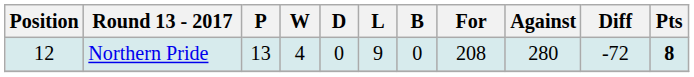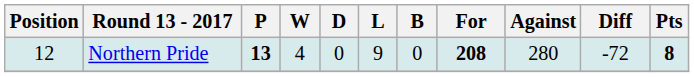(261, 53) normal -> (261, 53) bold
(471, 53) normal -> (471, 53) bold
